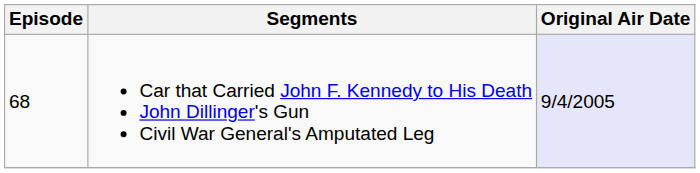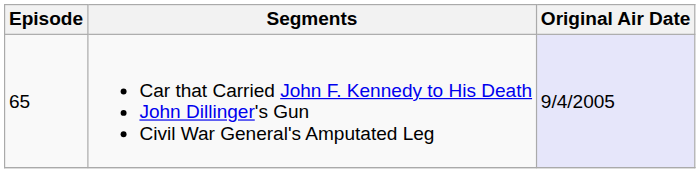(20, 100) 68 -> (20, 100) 65
